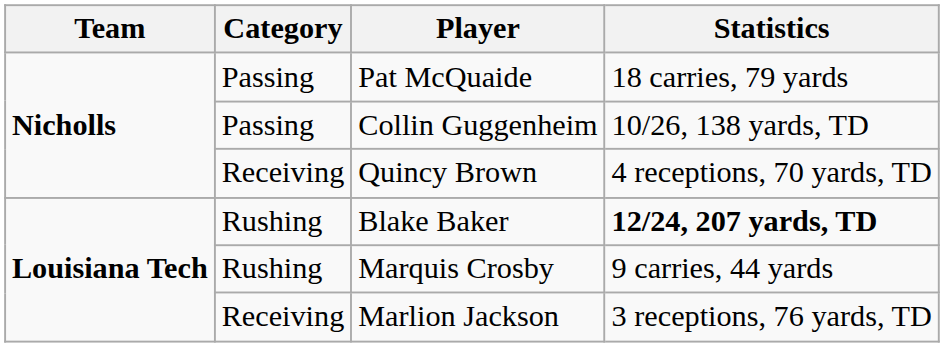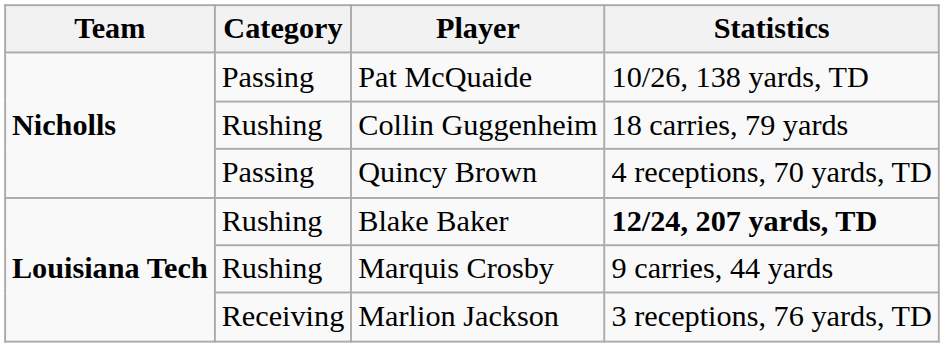(730, 76) 18 carries, 79 yards -> (740, 76) 10/26, 138 yards, TD
(268, 124) Passing -> (272, 124) Rushing
(740, 124) 10/26, 138 yards, TD -> (730, 124) 18 carries, 79 yards
(283, 172) Receiving -> (268, 172) Passing
